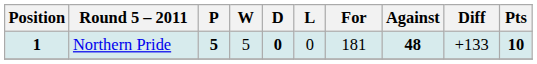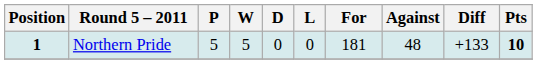(214, 44) bold -> (214, 44) normal
(278, 44) bold -> (278, 44) normal
(413, 44) bold -> (413, 44) normal
